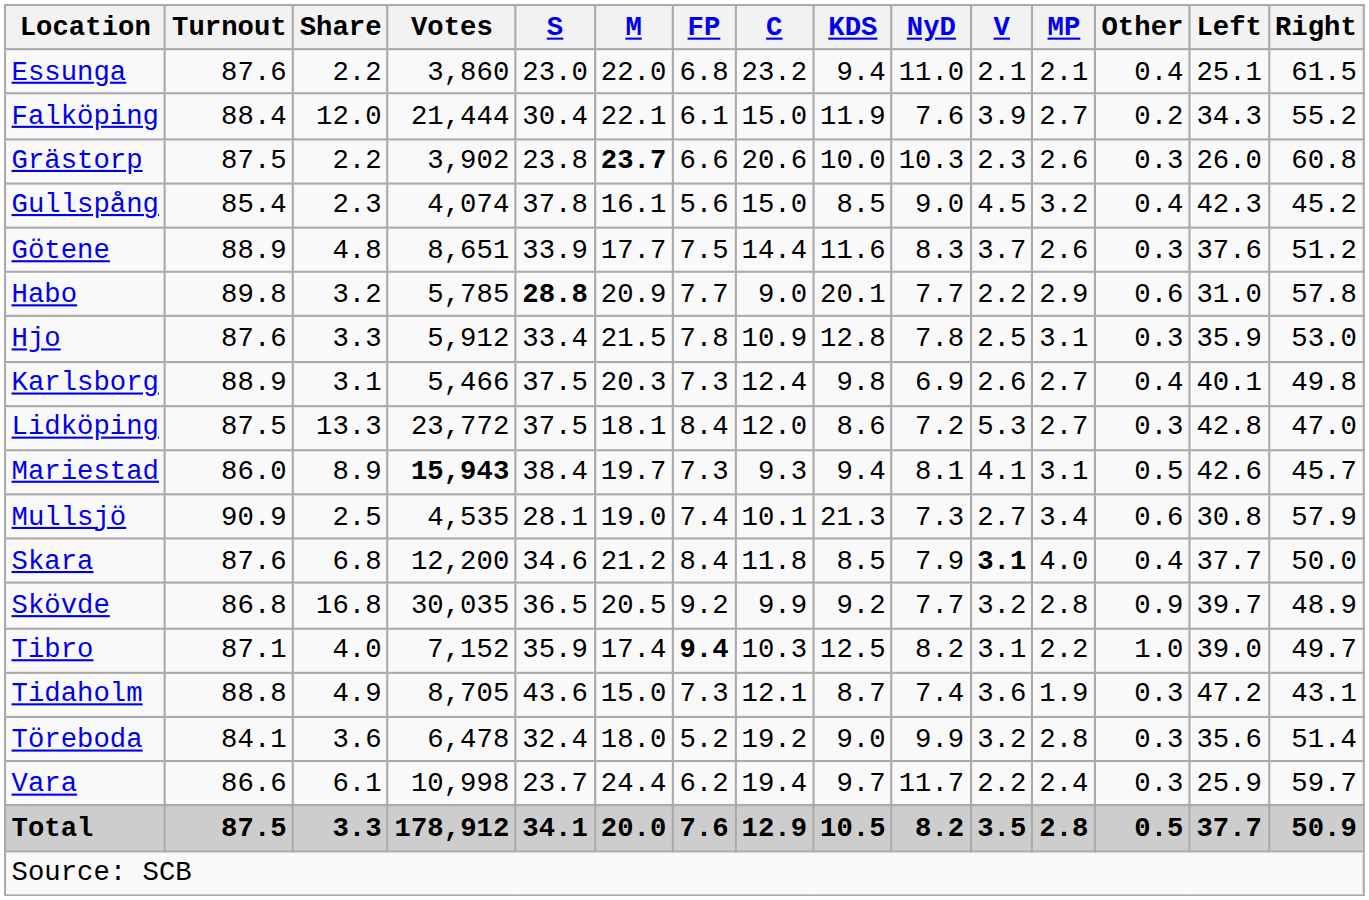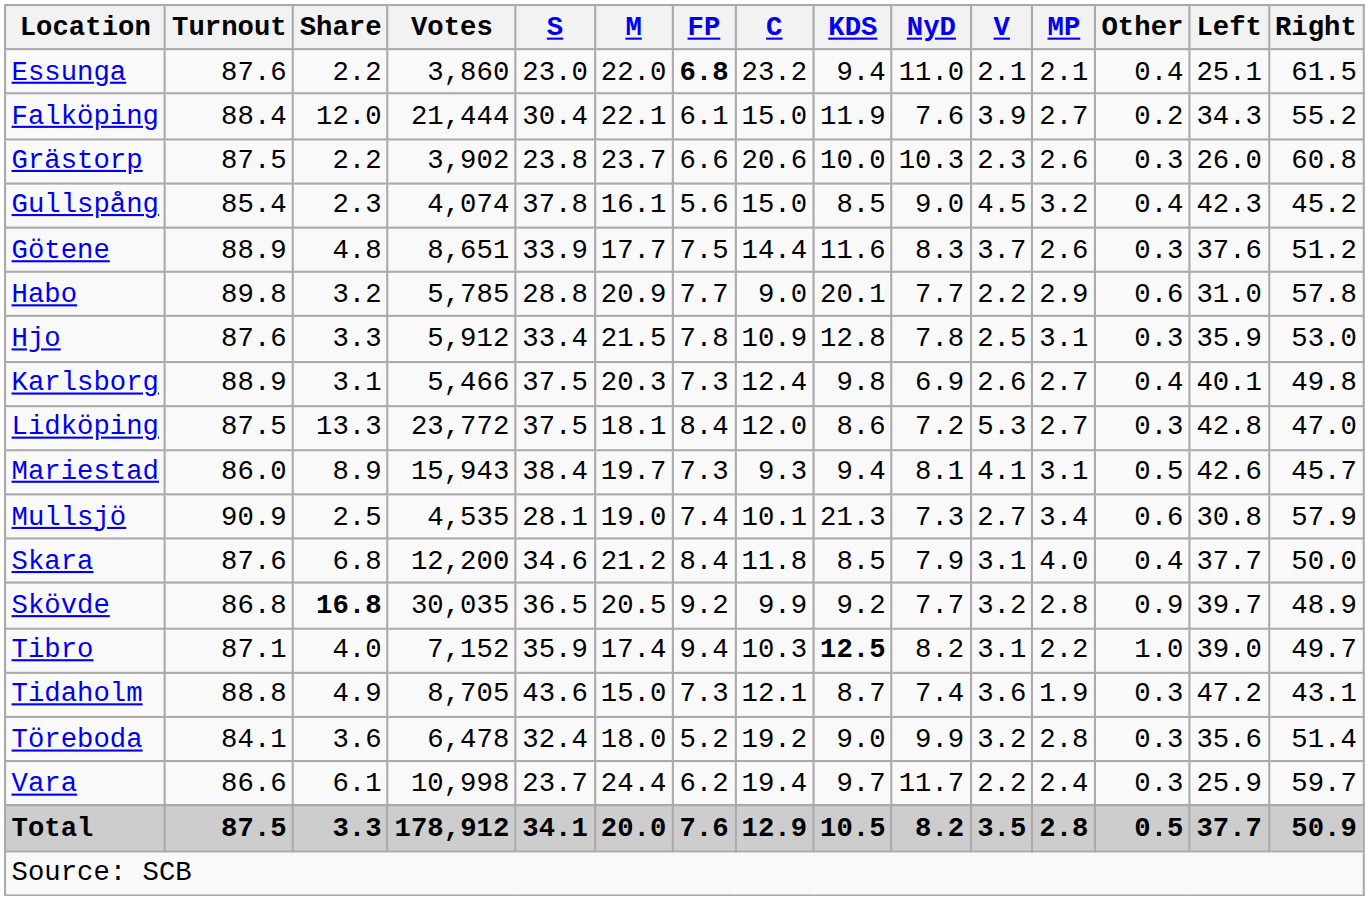(704, 72) normal -> (704, 72) bold
(634, 161) bold -> (634, 161) normal
(555, 294) bold -> (555, 294) normal
(460, 472) bold -> (460, 472) normal
(1002, 561) bold -> (1002, 561) normal
(349, 606) normal -> (349, 606) bold
(704, 650) bold -> (704, 650) normal
(853, 650) normal -> (853, 650) bold
